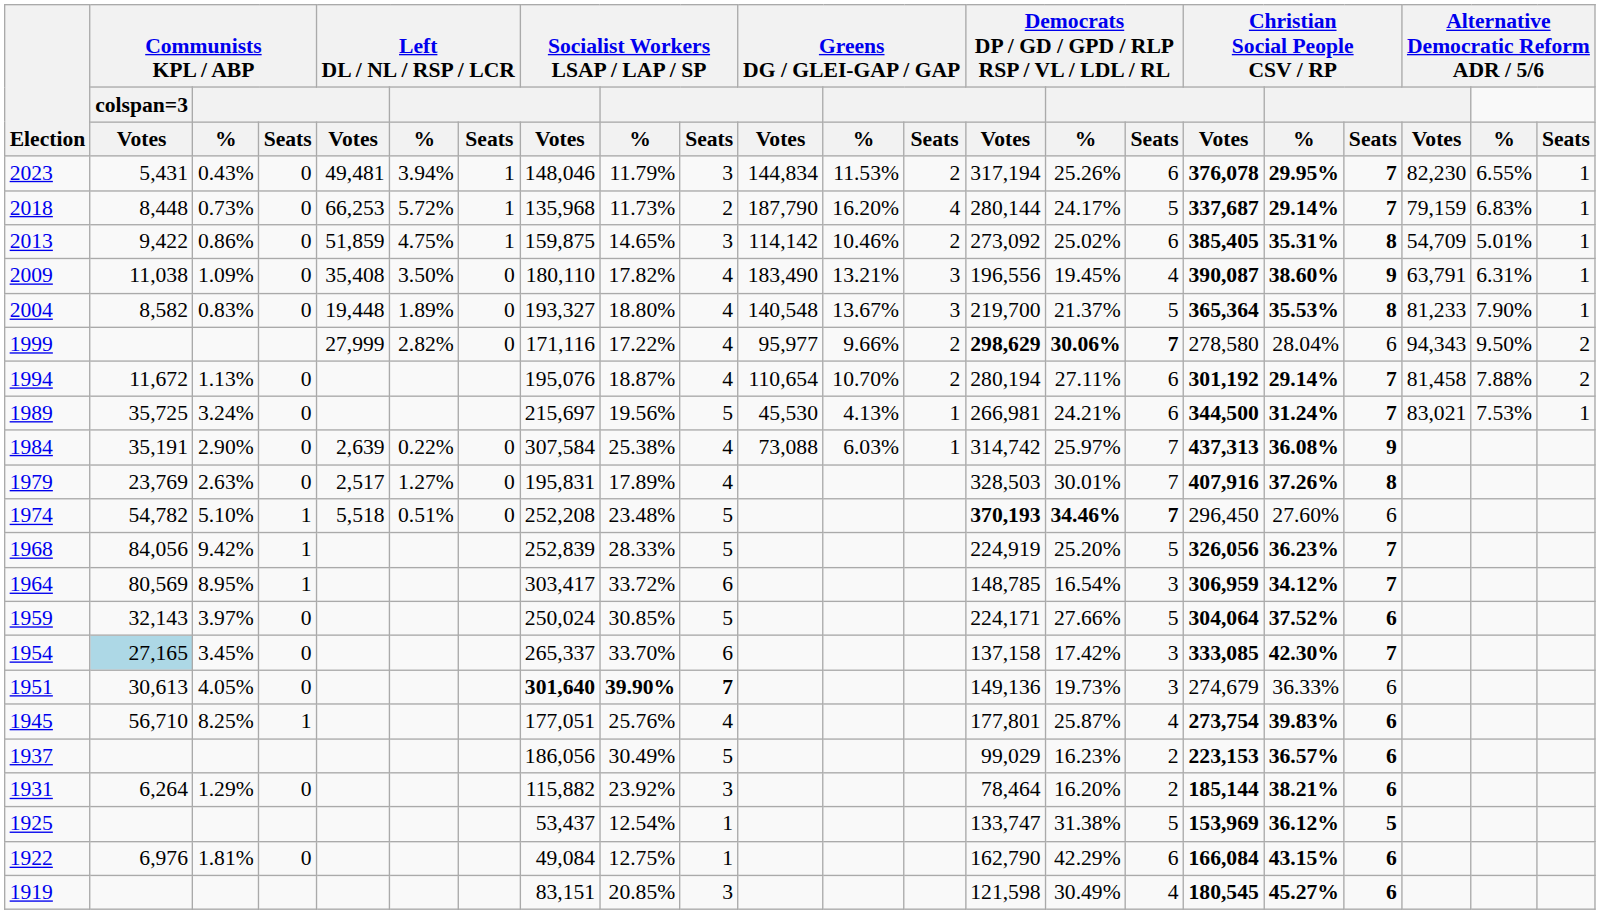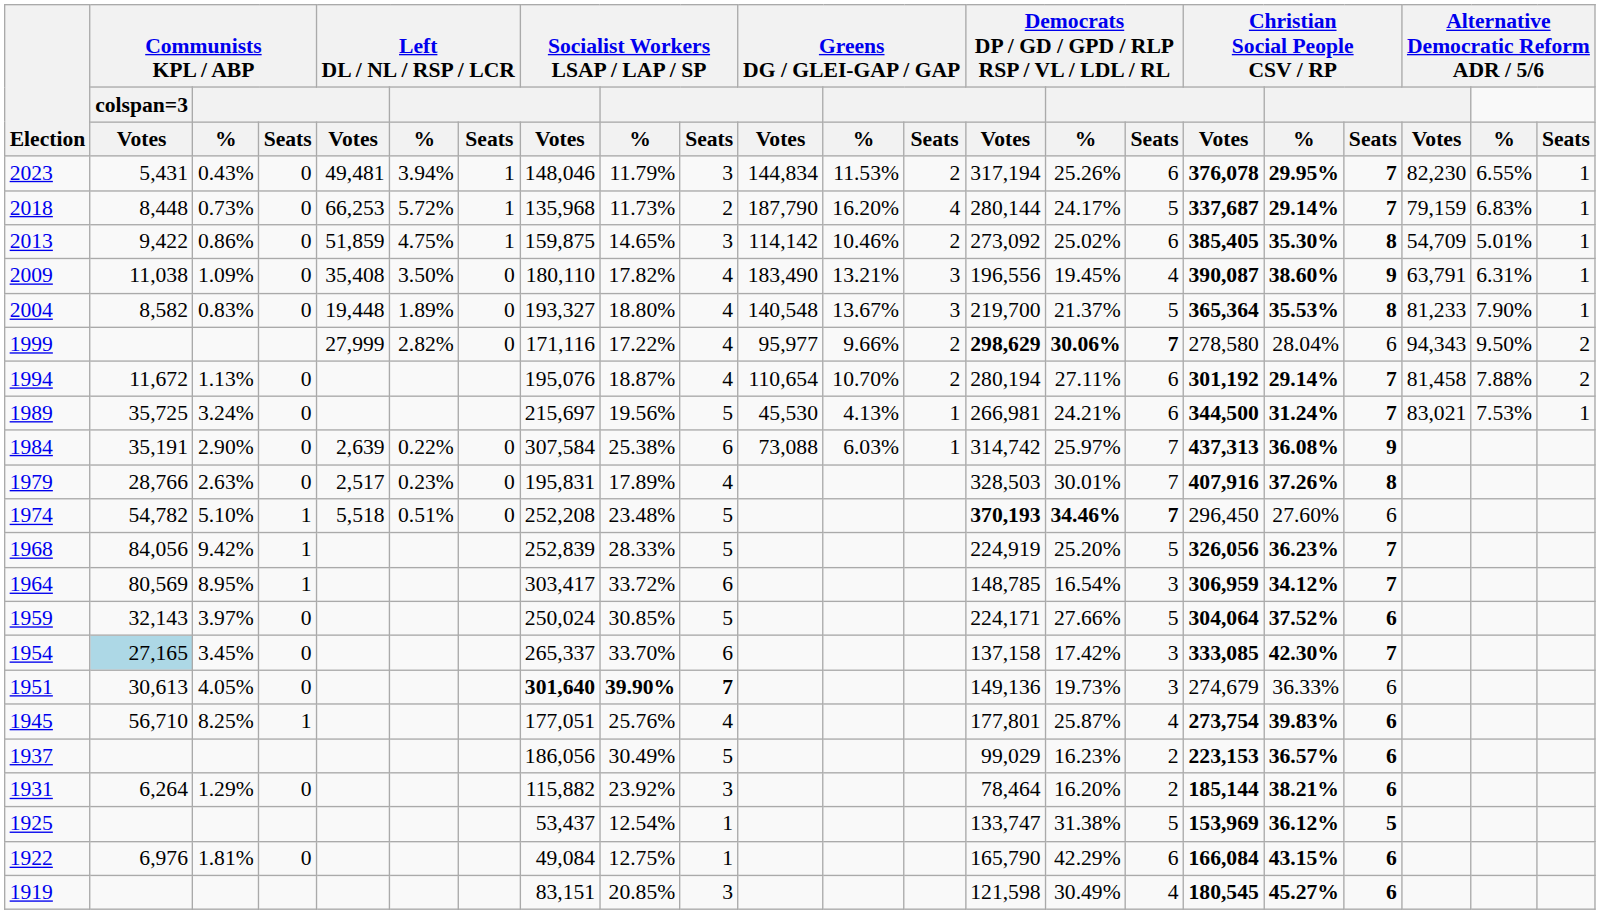(1304, 241) 35.31% -> (1304, 241) 35.30%
(728, 447) 4 -> (728, 447) 6
(158, 481) 23,769 -> (158, 481) 28,766
(426, 481) 1.27% -> (426, 481) 0.23%
(1005, 858) 162,790 -> (1005, 858) 165,790
